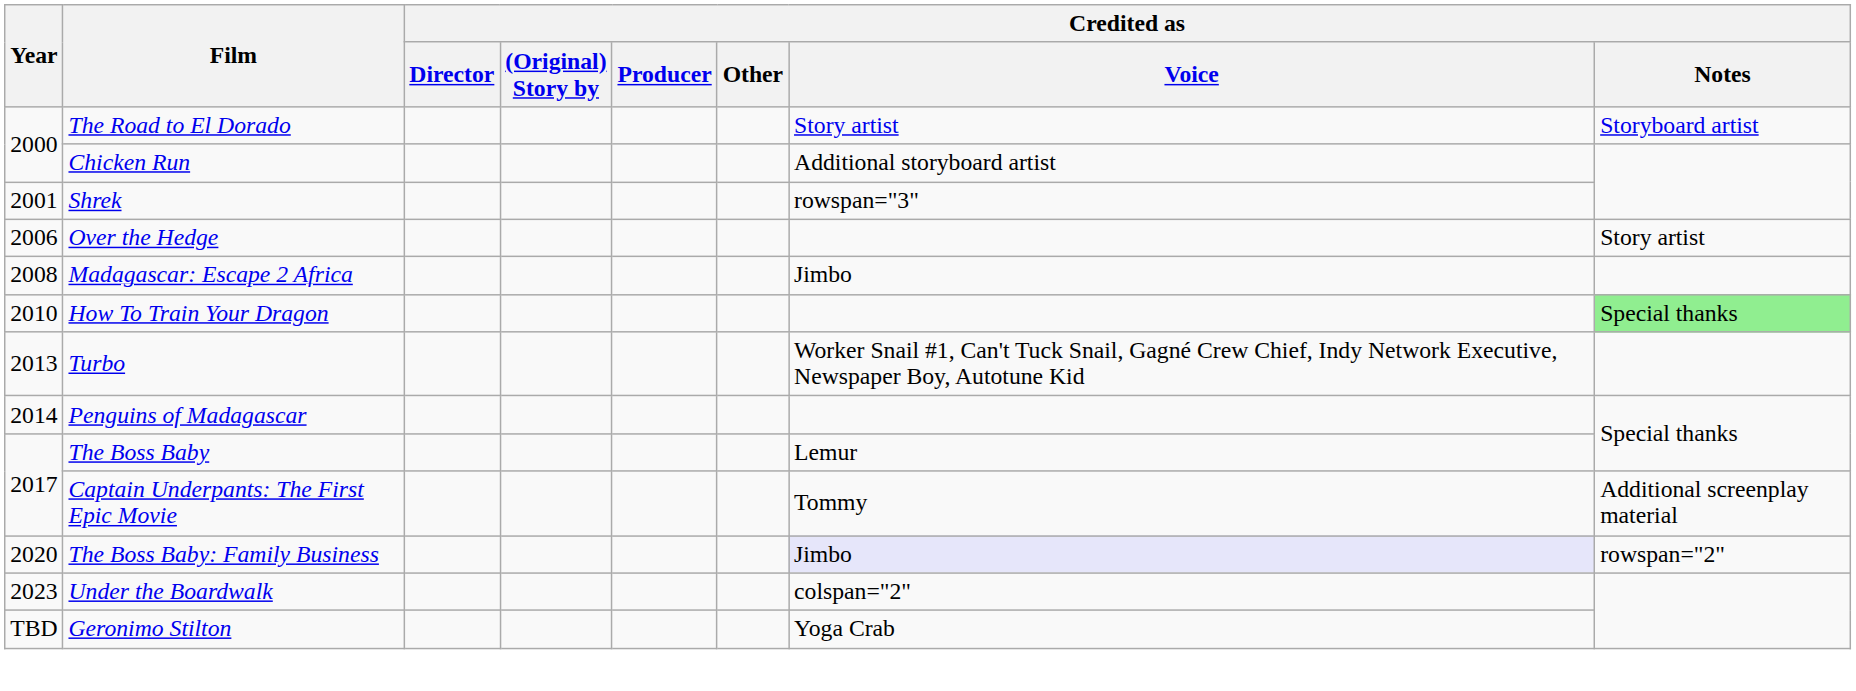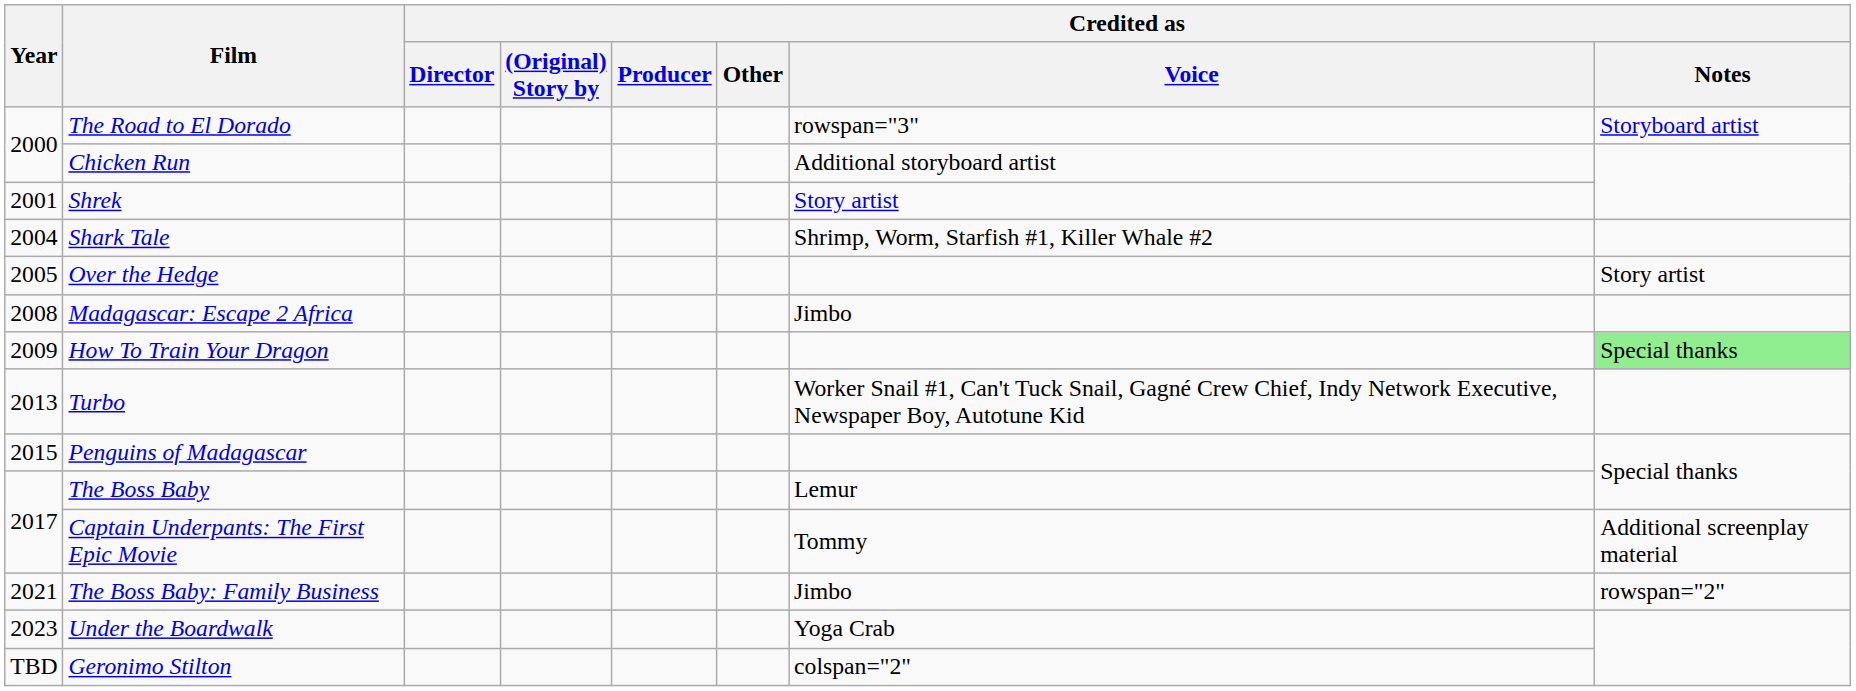(846, 125) Story artist -> (856, 125) rowspan="3"
(856, 200) rowspan="3" -> (846, 200) Story artist
+ row: (119, 237)
(34, 237) 2006 -> (34, 275) 2005
(34, 312) 2010 -> (34, 350) 2009
(34, 414) 2014 -> (34, 452) 2015
(34, 553) 2020 -> (34, 591) 2021
(823, 553) lavender background -> (823, 591) no background
(852, 591) colspan="2" -> (844, 628) Yoga Crab
(844, 628) Yoga Crab -> (852, 666) colspan="2"
